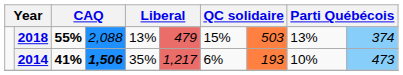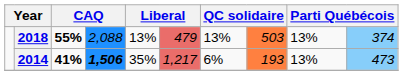(217, 38) 15% -> (217, 38) 13%
(304, 59) 10% -> (304, 59) 13%
